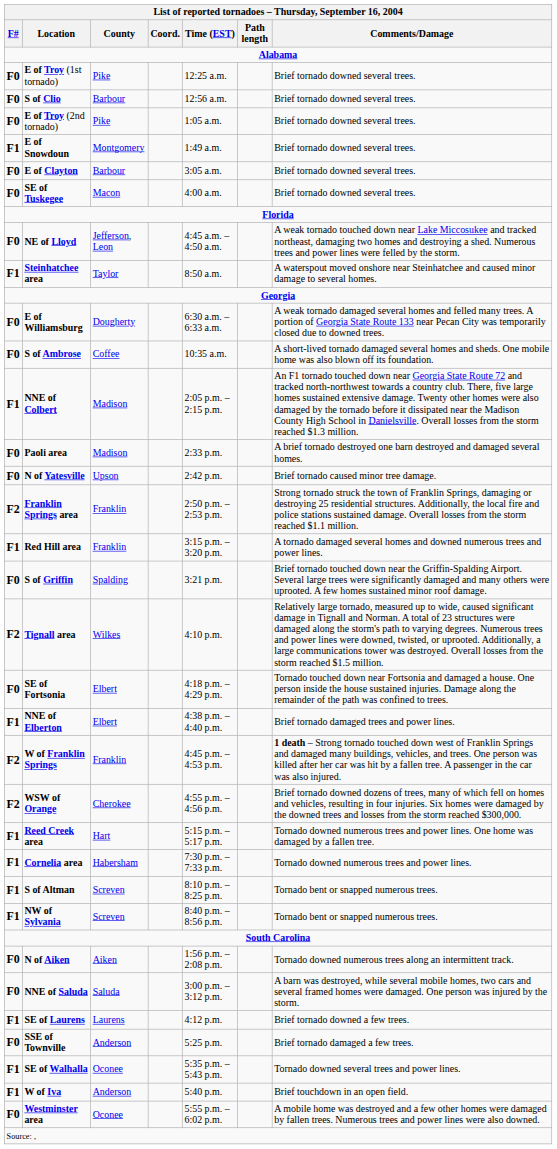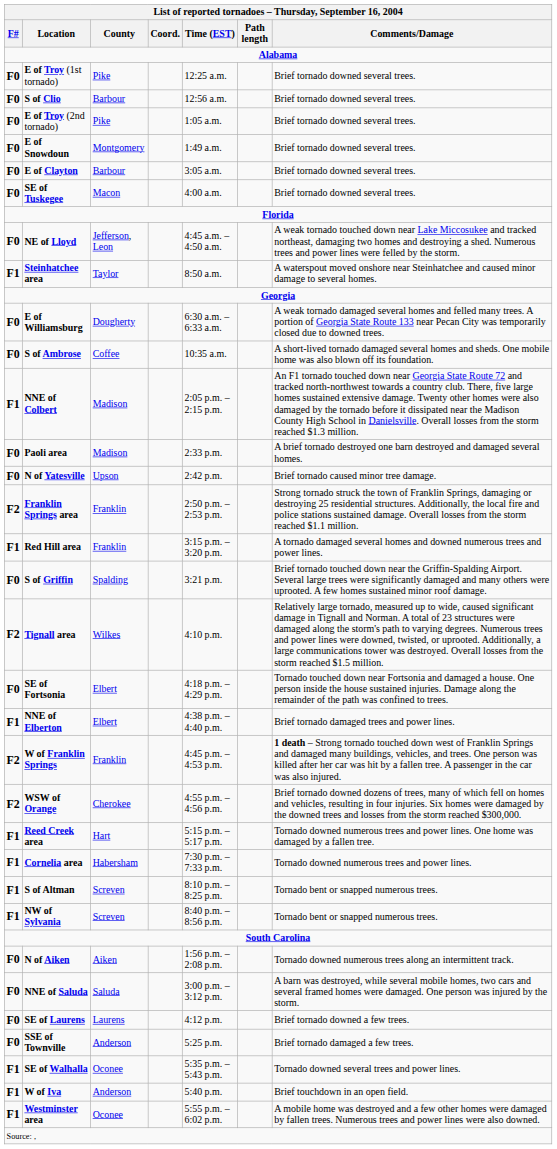(13, 148) F1 -> (13, 148) F0
(13, 1020) F1 -> (13, 1020) F0
(13, 1114) F0 -> (13, 1114) F1
